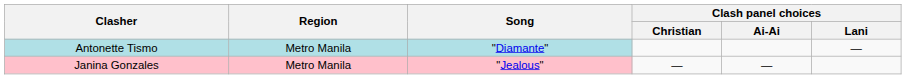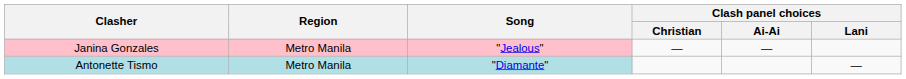rows swapped: (116, 48) <-> (116, 65)
